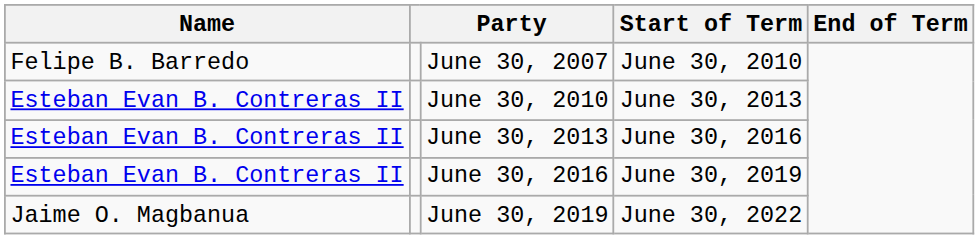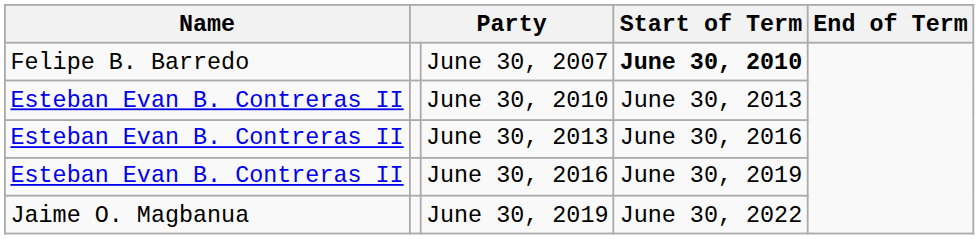(711, 62) normal -> (711, 62) bold
